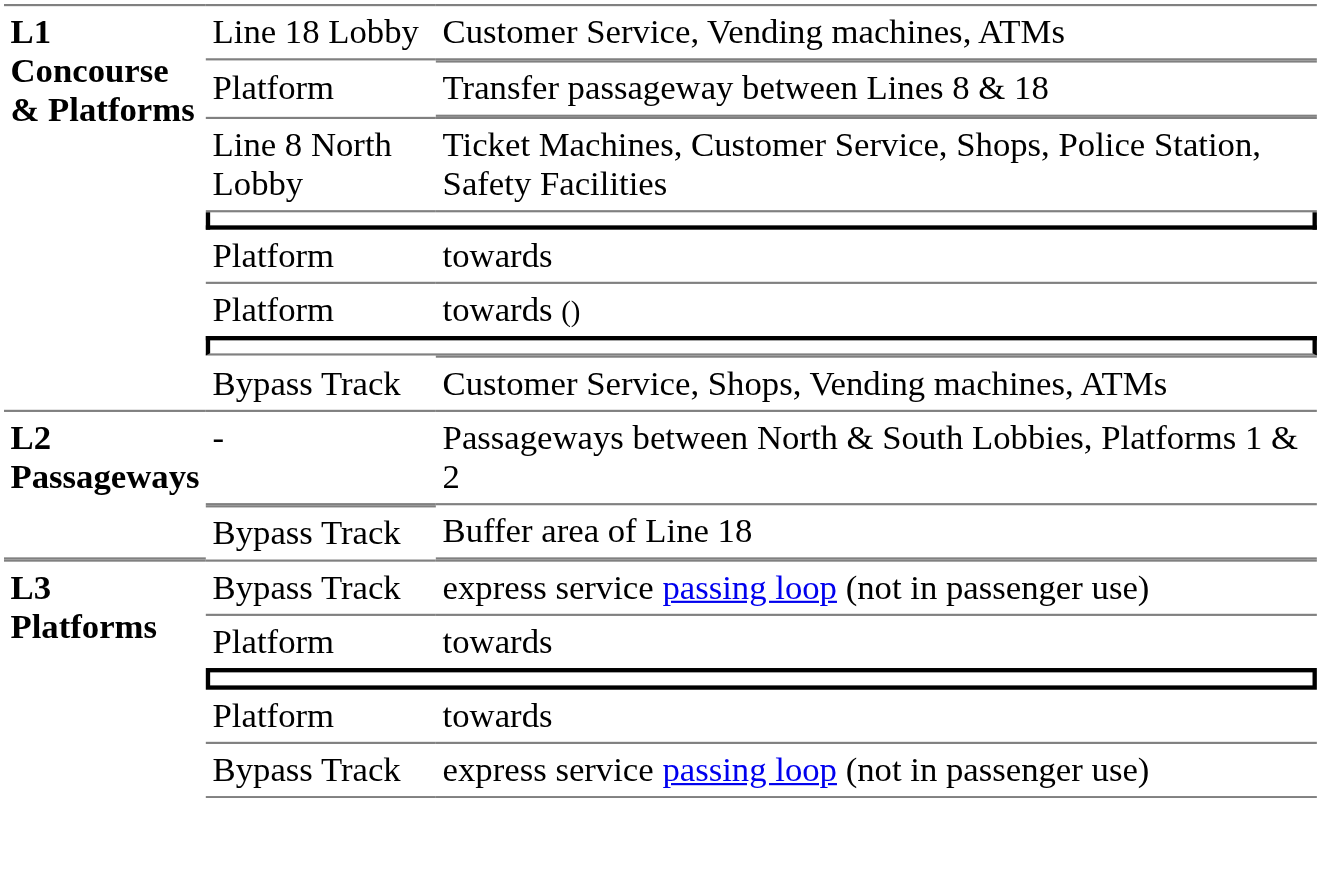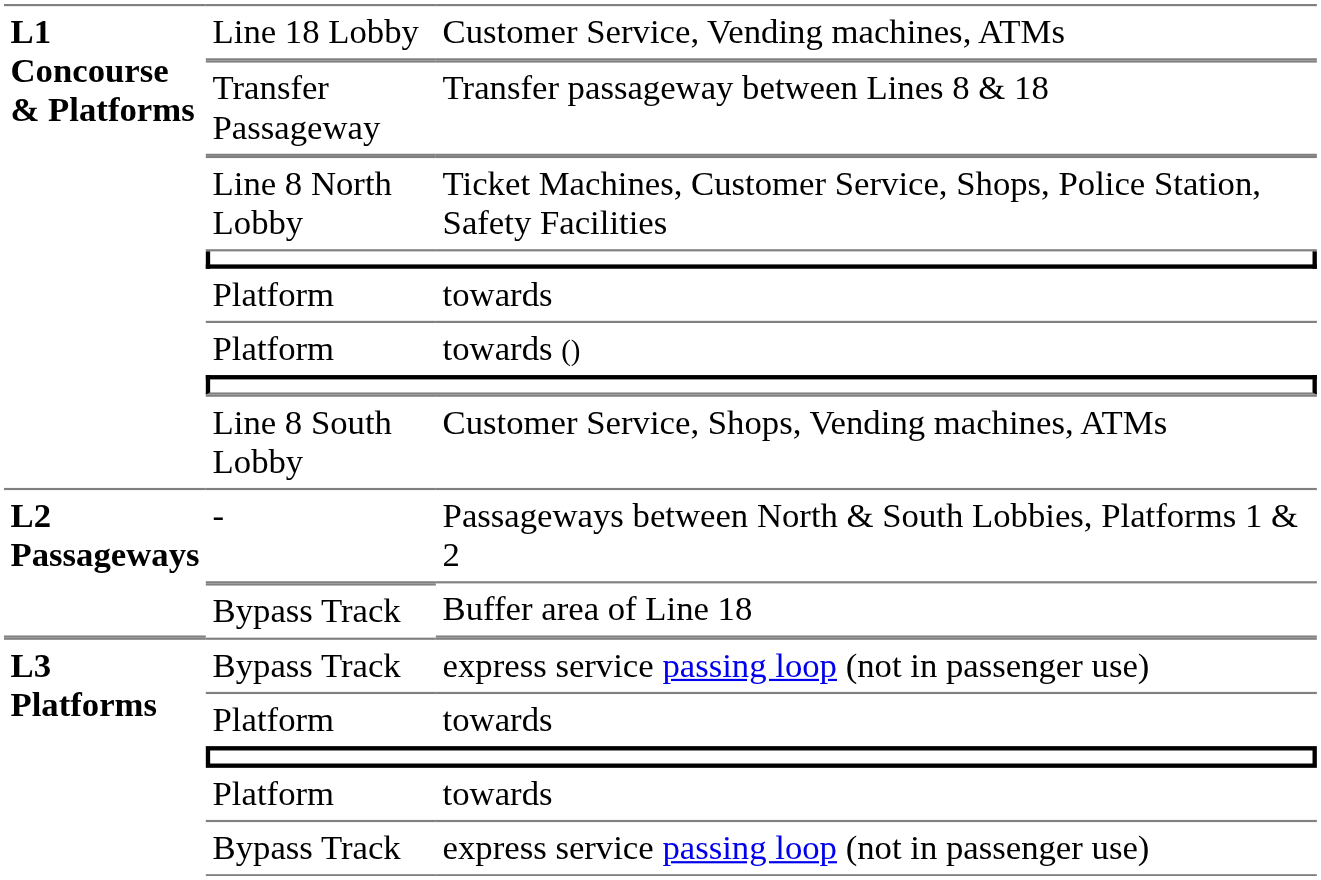(273, 88) Platform -> (296, 107) Transfer Passageway
(307, 382) Bypass Track -> (302, 441) Line 8 South Lobby
